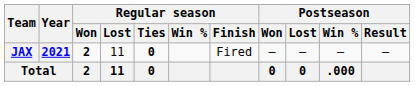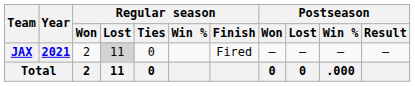(87, 53) bold -> (87, 53) normal
(117, 53) no background -> (117, 53) lightgrey background
(151, 53) bold -> (151, 53) normal
